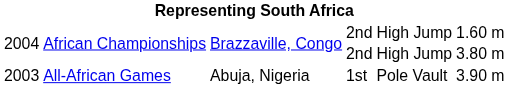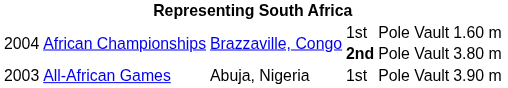(359, 32) 2nd -> (357, 32) 1st
(414, 32) High Jump -> (414, 32) Pole Vault
(359, 54) normal -> (360, 54) bold
(414, 54) High Jump -> (414, 54) Pole Vault
